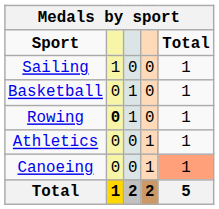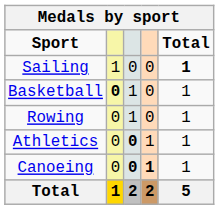(186, 68) normal -> (186, 68) bold
(115, 93) normal -> (115, 93) bold
(115, 118) bold -> (115, 118) normal
(133, 142) normal -> (133, 142) bold
(133, 167) normal -> (133, 167) bold
(150, 167) normal -> (150, 167) bold
(186, 167) lightsalmon background -> (186, 167) no background
